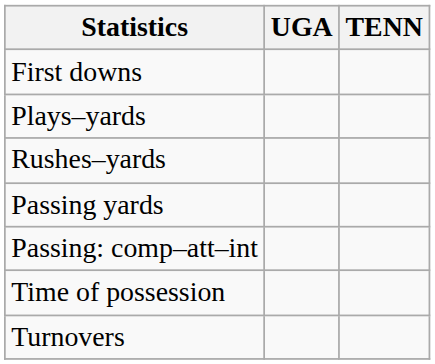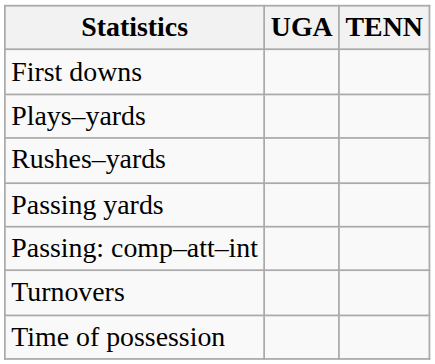rows swapped: (68, 336) <-> (118, 292)
